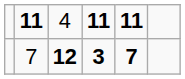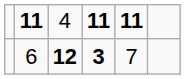(31, 56) 7 -> (31, 56) 6
(132, 56) bold -> (132, 56) normal
